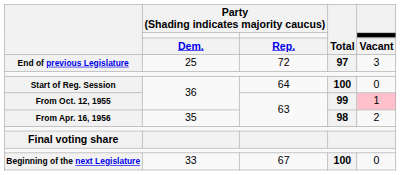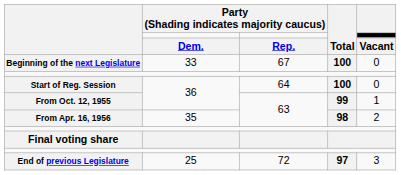rows swapped: (73, 63) <-> (73, 161)
(376, 101) pink background -> (376, 101) no background
